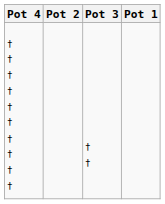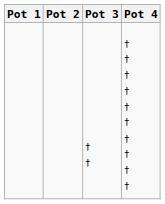columns swapped: (141, 14) <-> (24, 14)
